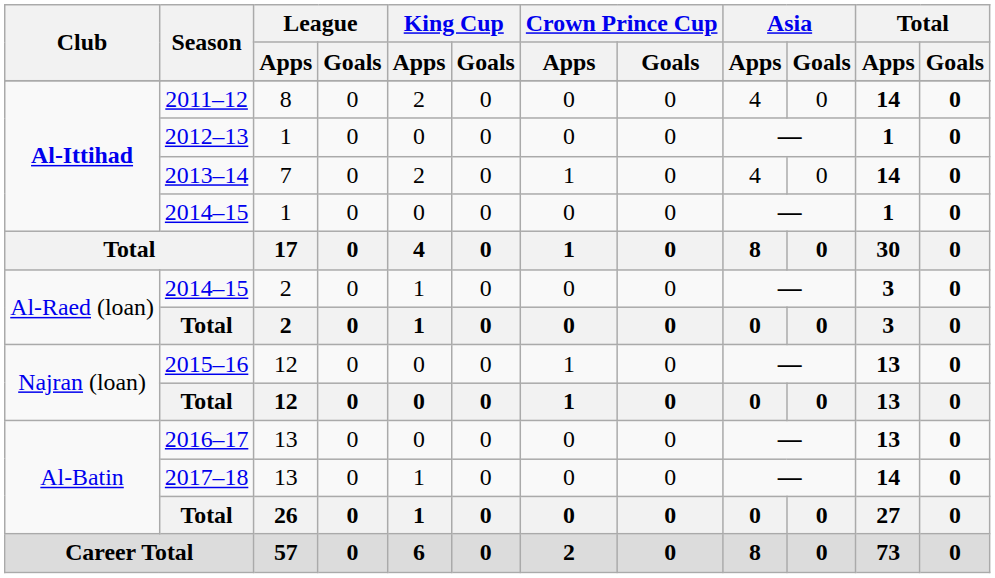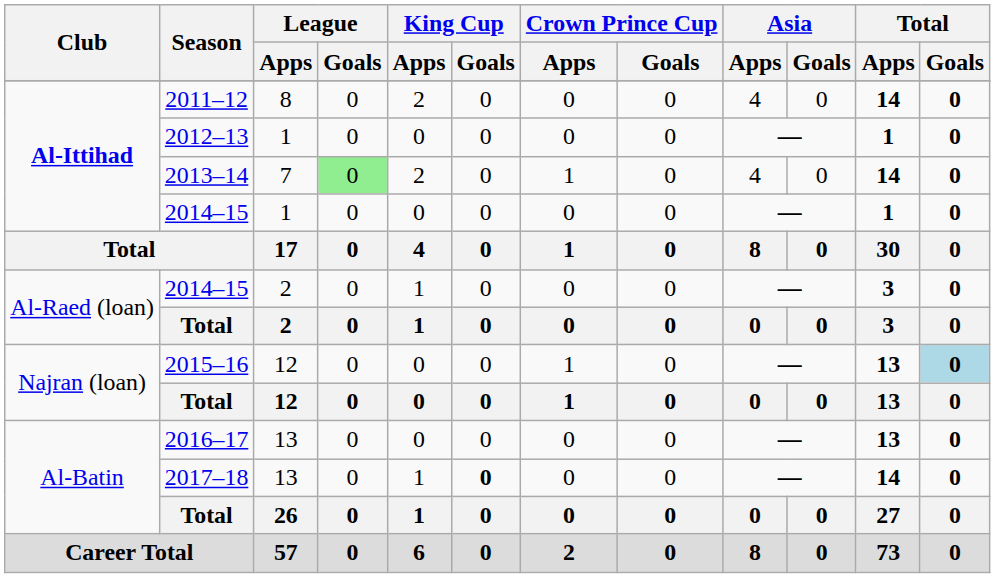(352, 174) no background -> (352, 174) lightgreen background
(955, 363) no background -> (955, 363) lightblue background
(486, 477) normal -> (486, 477) bold
